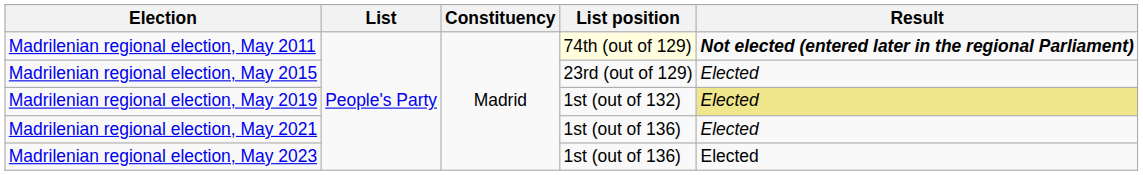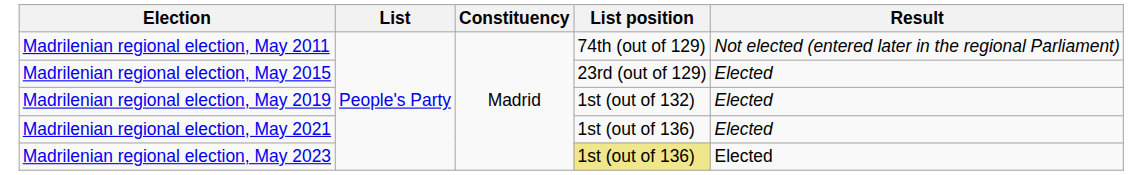(628, 45) lightyellow background -> (642, 45) no background
(917, 45) bold -> (917, 45) normal
(730, 101) khaki background -> (744, 101) no background
(622, 156) no background -> (636, 156) khaki background
